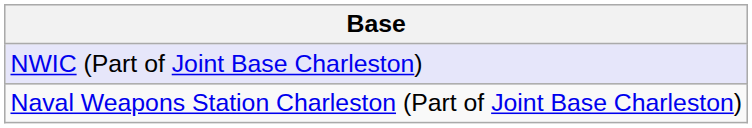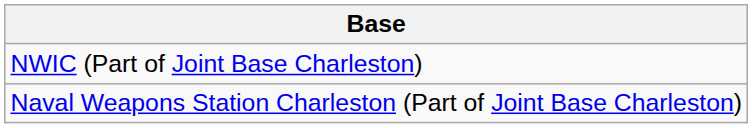(217, 63) lavender background -> (217, 63) no background
